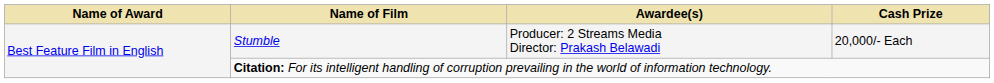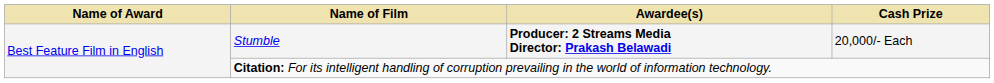(586, 41) normal -> (590, 41) bold
